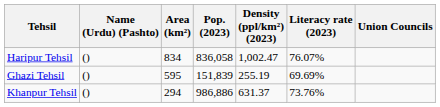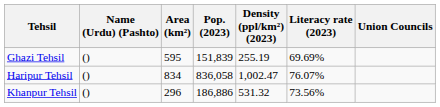rows swapped: (36, 75) <-> (40, 57)
(173, 93) 294 -> (173, 93) 296
(215, 93) 986,886 -> (215, 93) 186,886
(254, 93) 631.37 -> (254, 93) 531.32
(307, 93) 73.76% -> (307, 93) 73.56%
